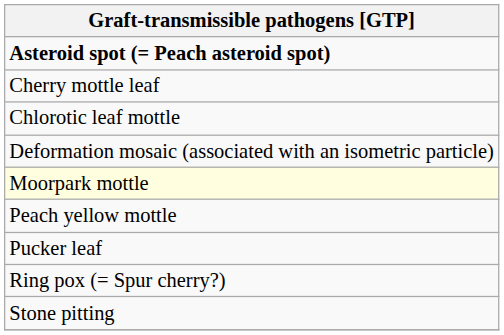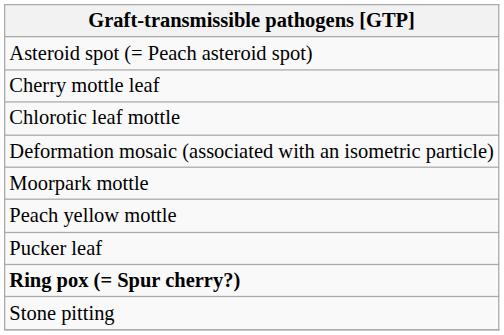(170, 53) bold -> (161, 53) normal
(79, 183) lightyellow background -> (79, 183) no background
(118, 280) normal -> (125, 280) bold
